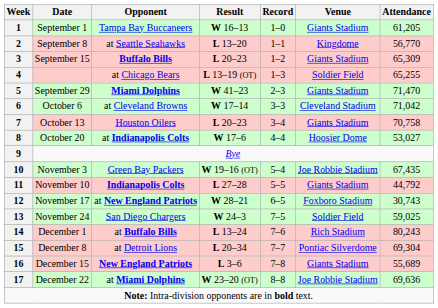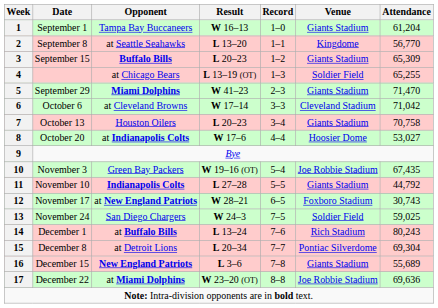(407, 28) 61,205 -> (407, 28) 61,204
